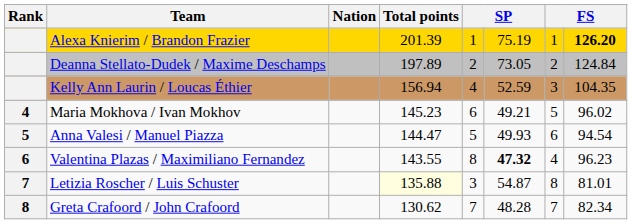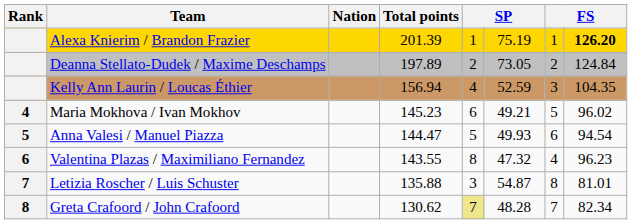(514, 159) bold -> (514, 159) normal
(421, 183) lightyellow background -> (421, 183) no background
(473, 207) no background -> (473, 207) khaki background
